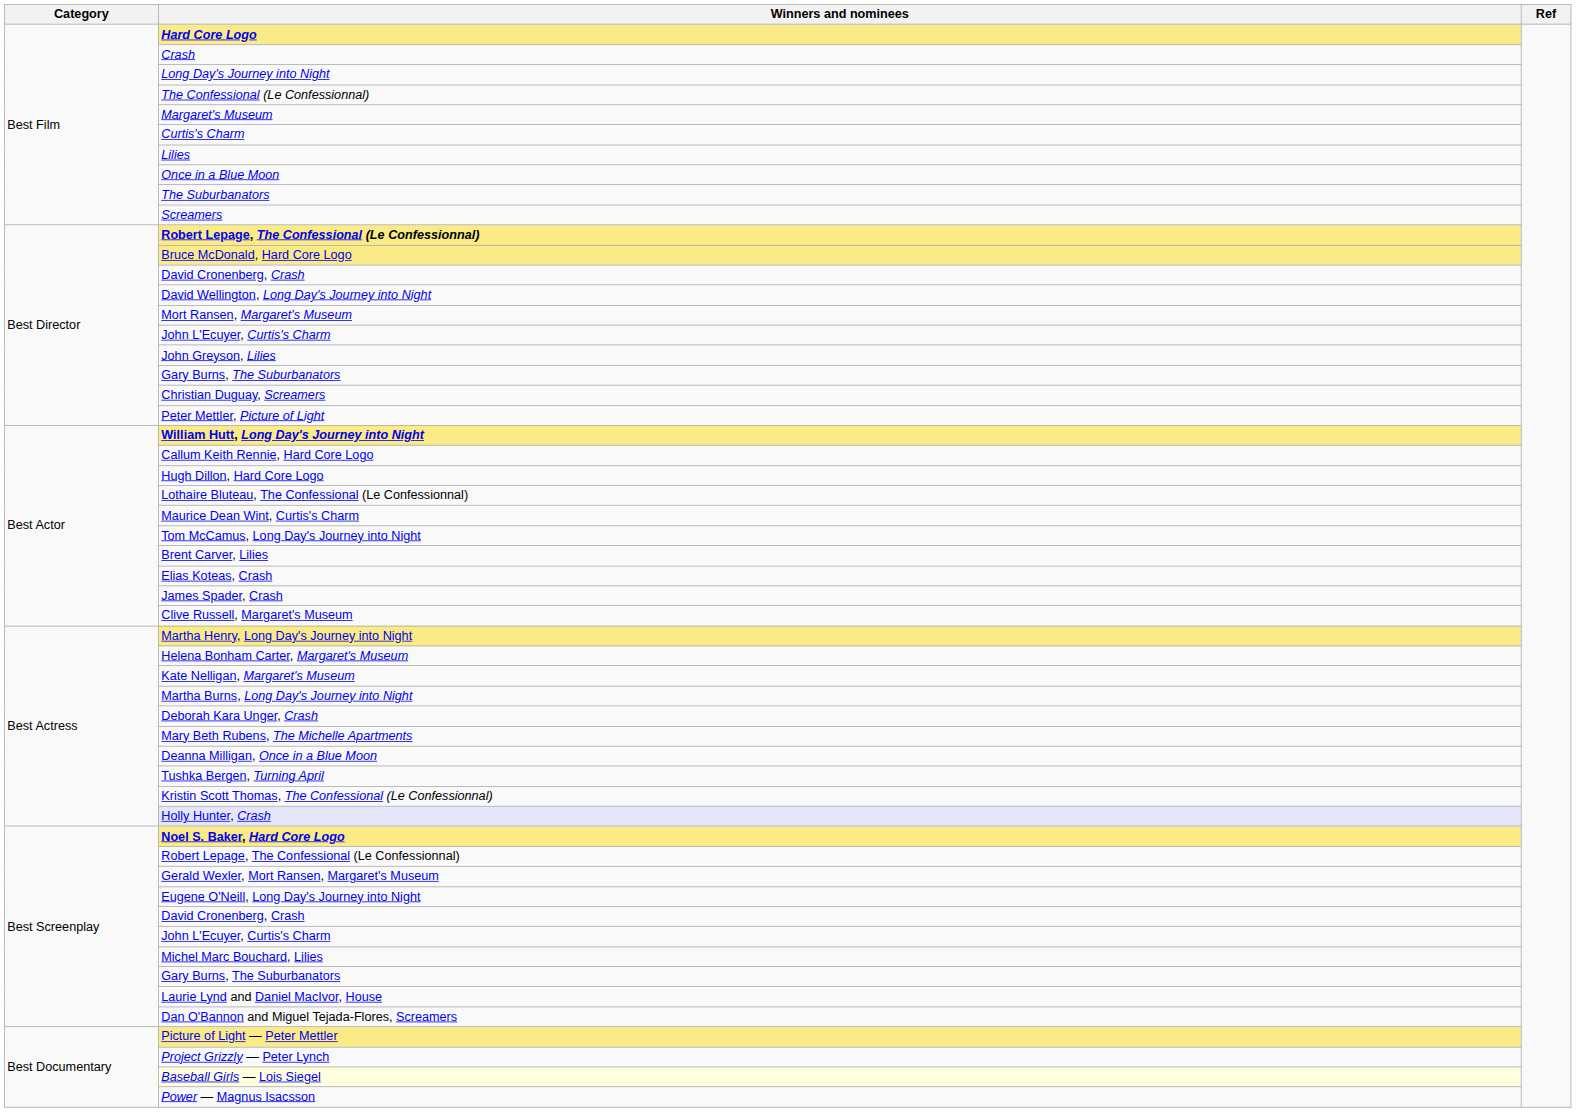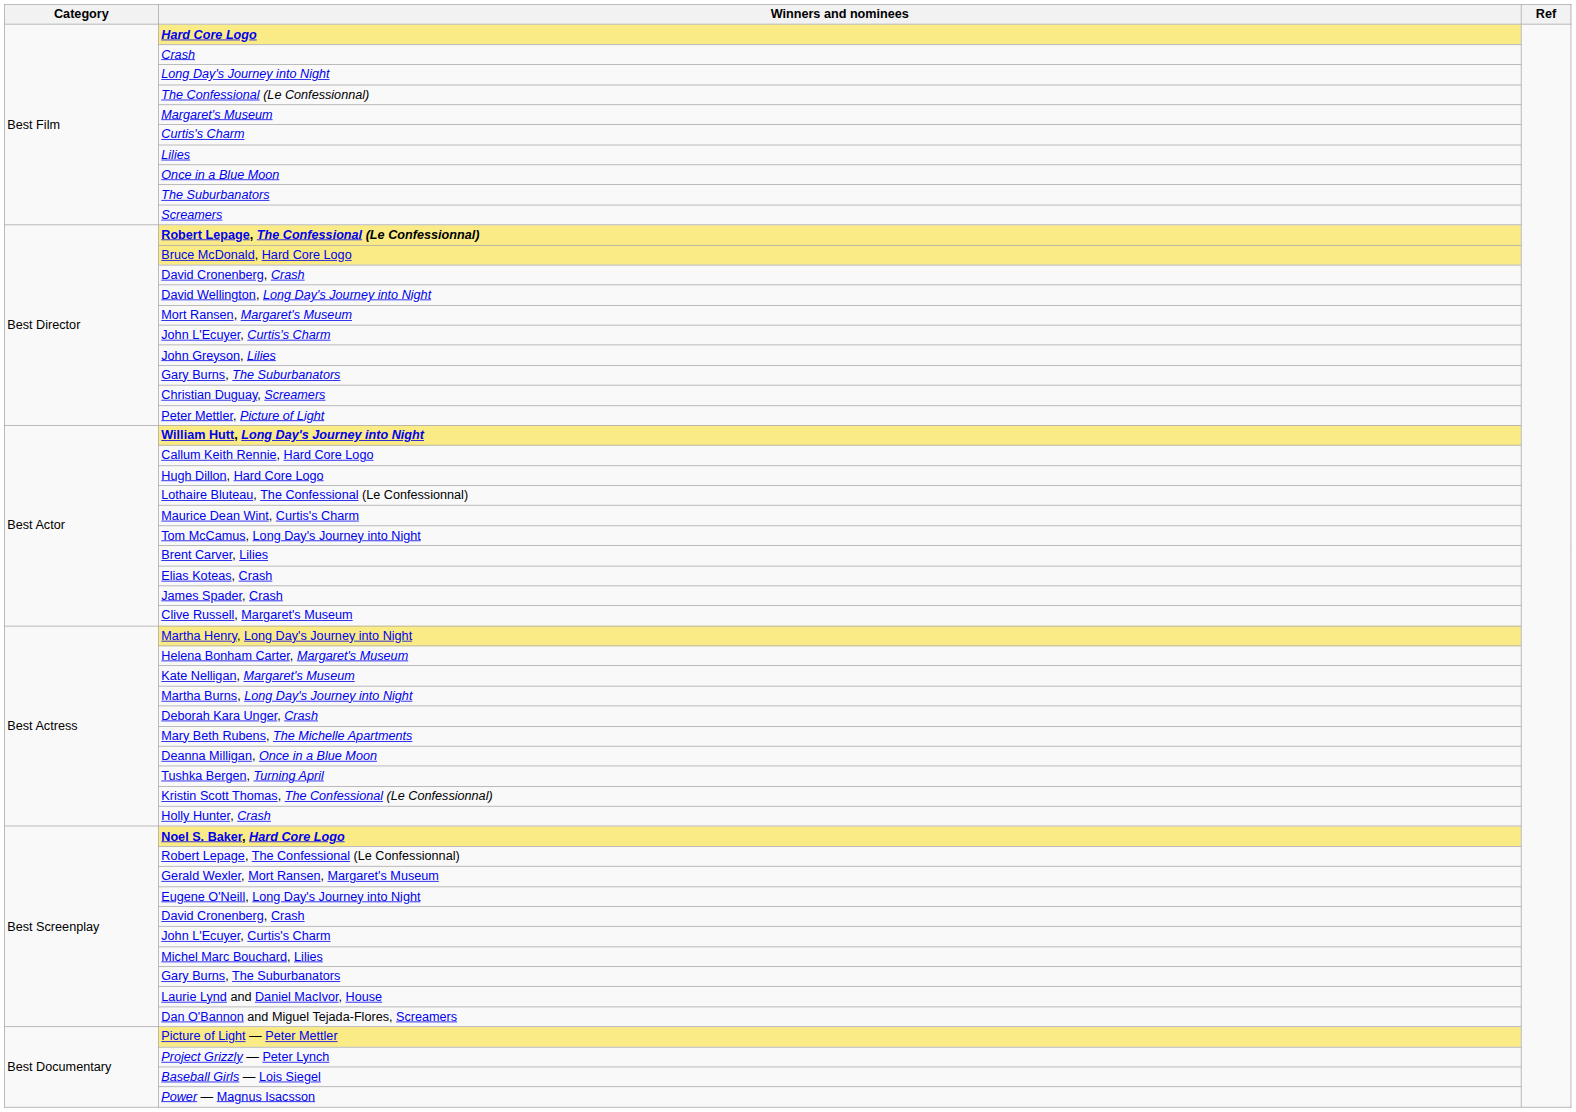(216, 816) lavender background -> (216, 816) no background
(241, 1076) lightyellow background -> (241, 1076) no background
